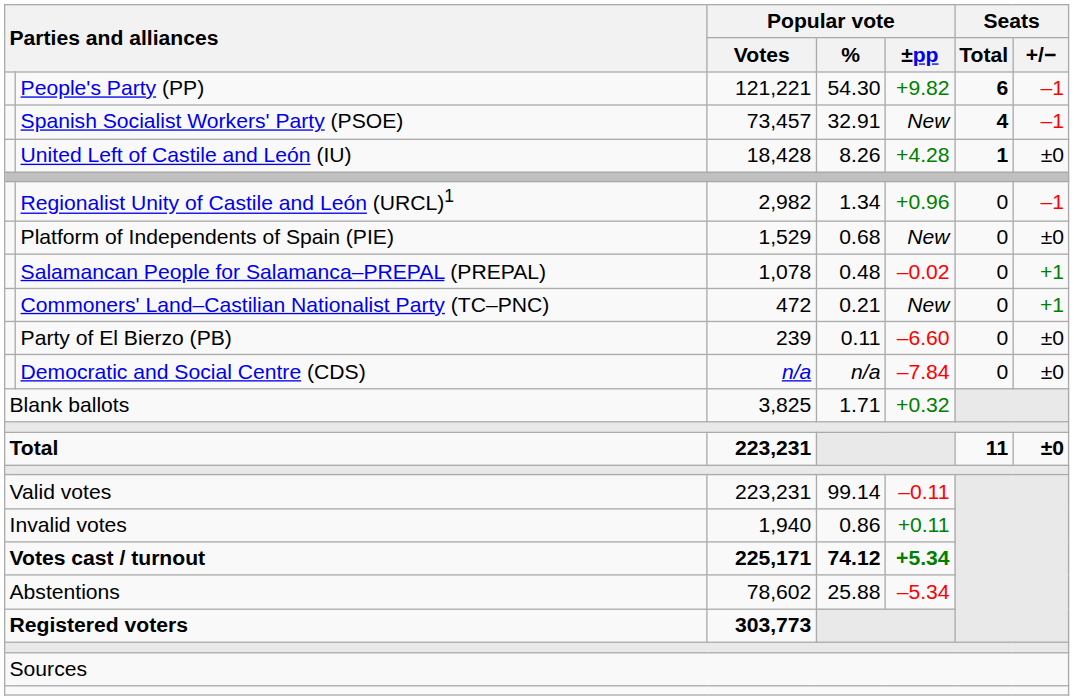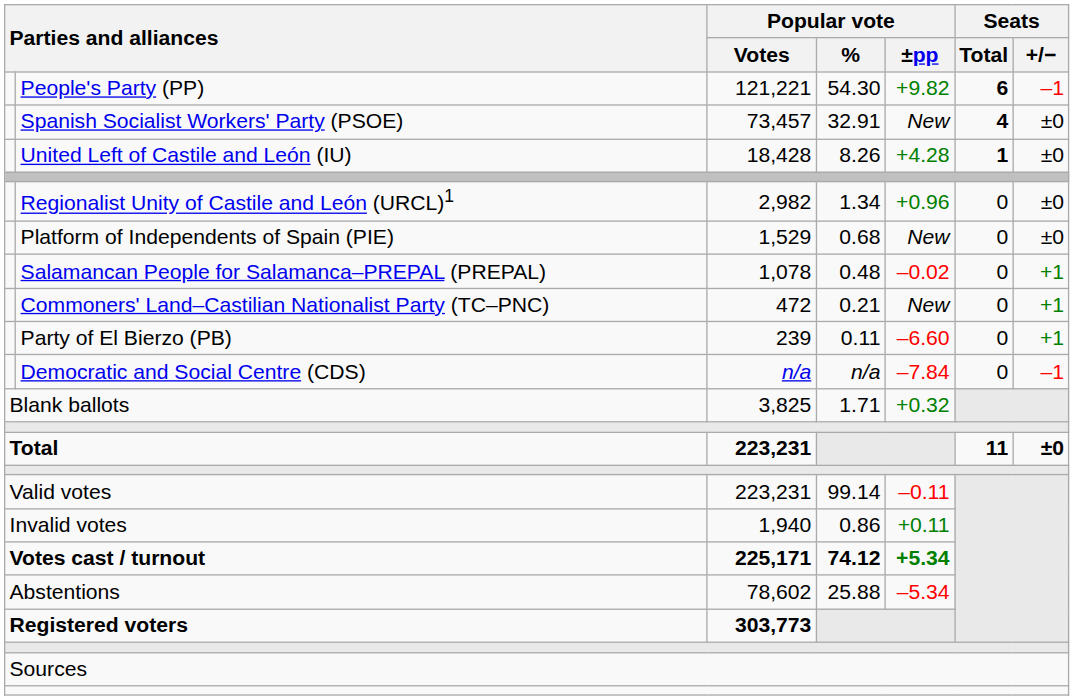(1052, 121) –1 -> (1052, 121) ±0
(1052, 201) –1 -> (1052, 201) ±0
(1052, 338) ±0 -> (1052, 338) +1
(1052, 371) ±0 -> (1052, 371) –1
